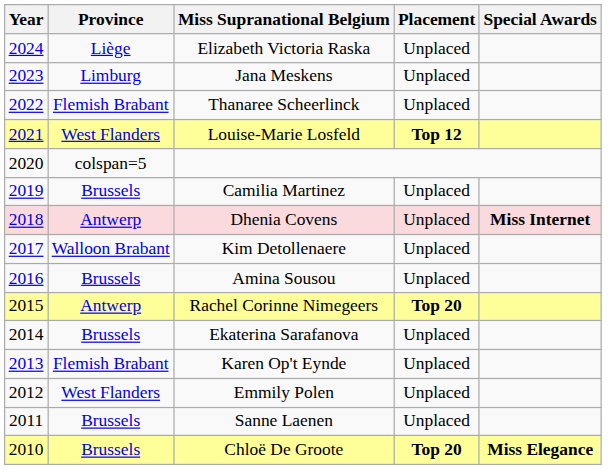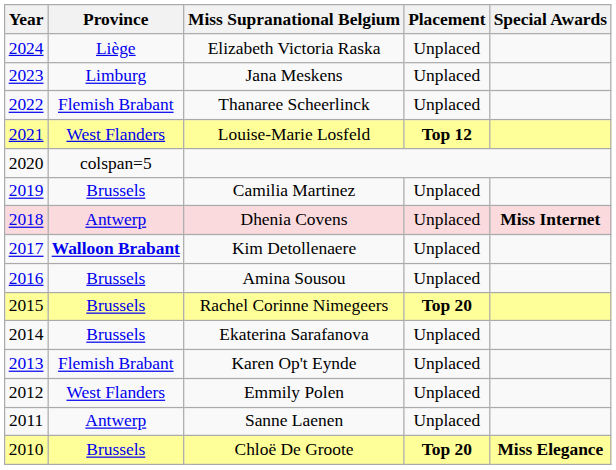(111, 249) normal -> (116, 249) bold
(111, 306) Antwerp -> (116, 306) Brussels
(111, 421) Brussels -> (116, 421) Antwerp
